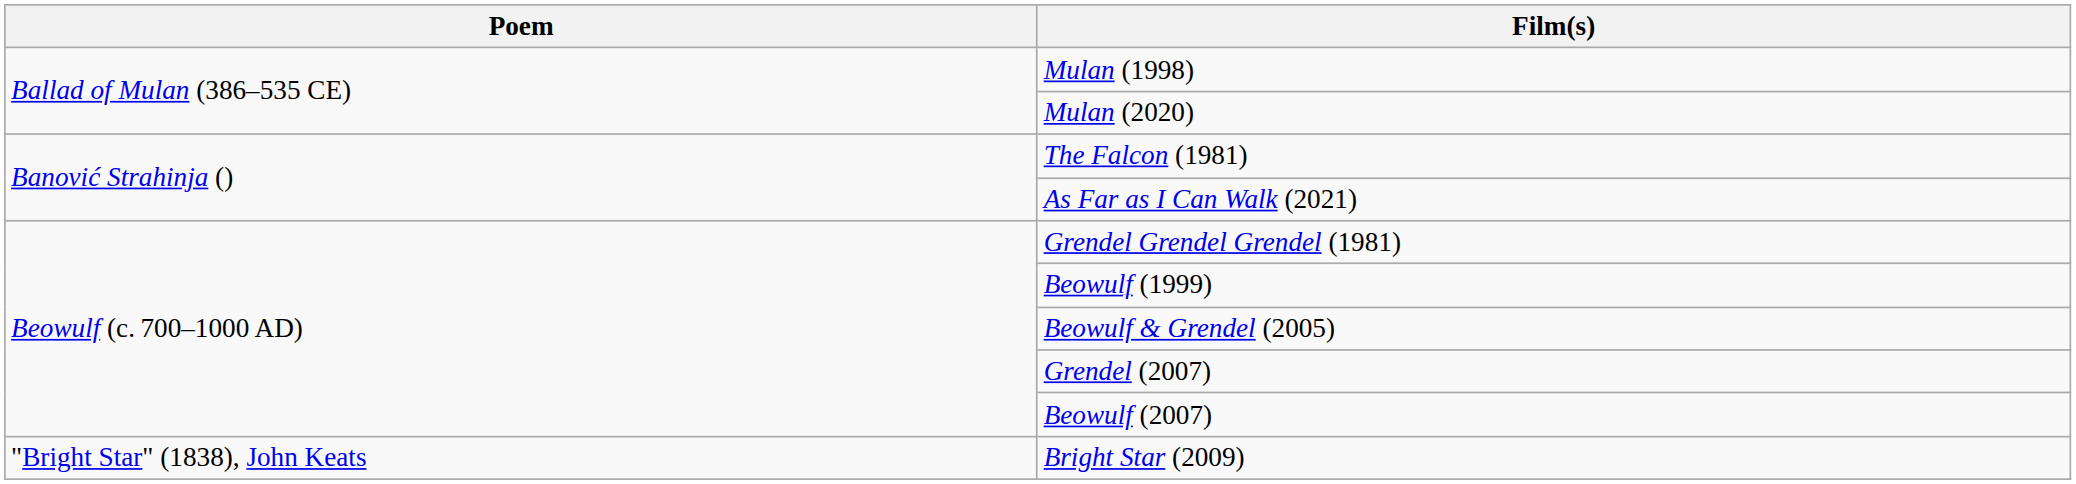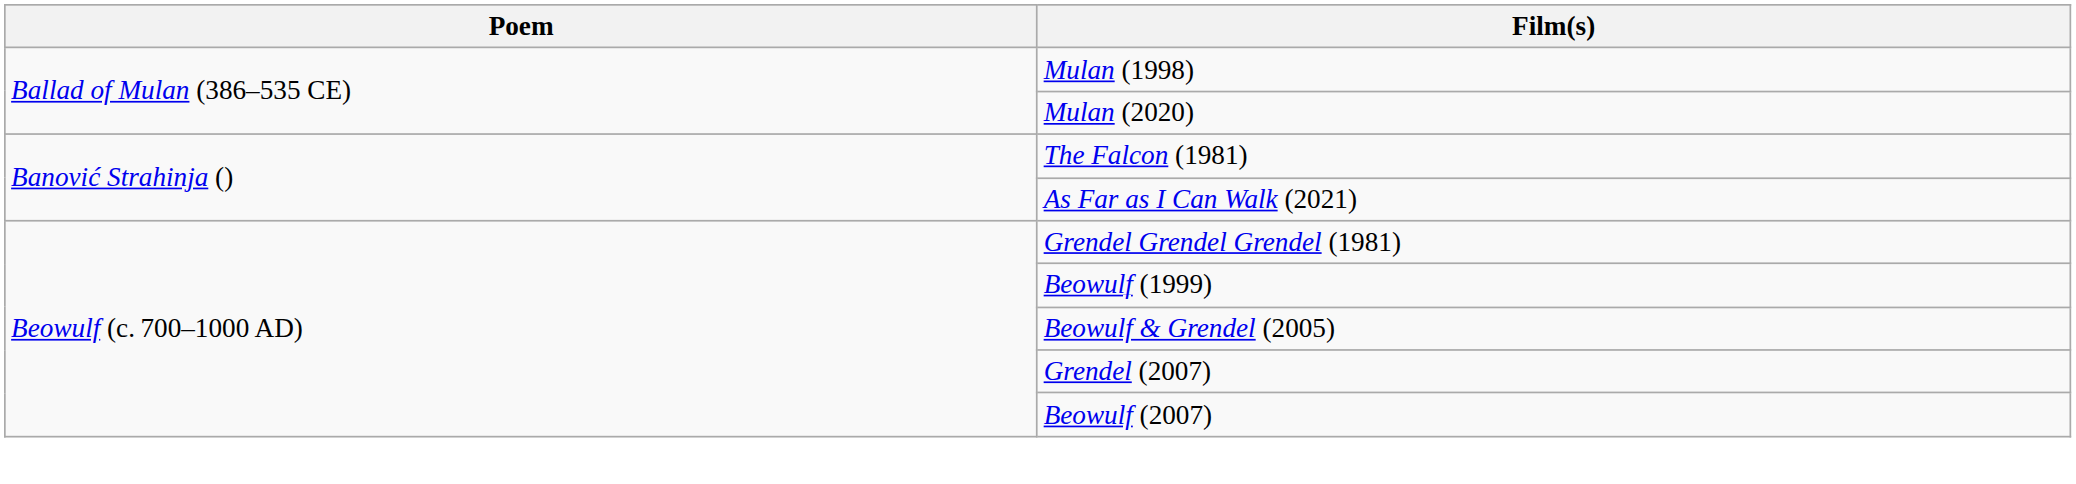- row: (1144, 457)
